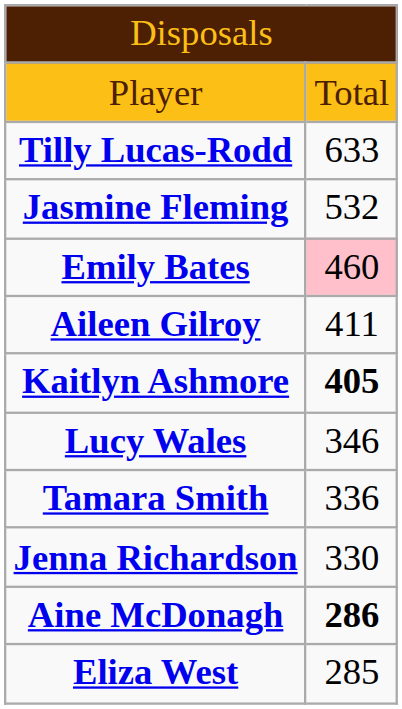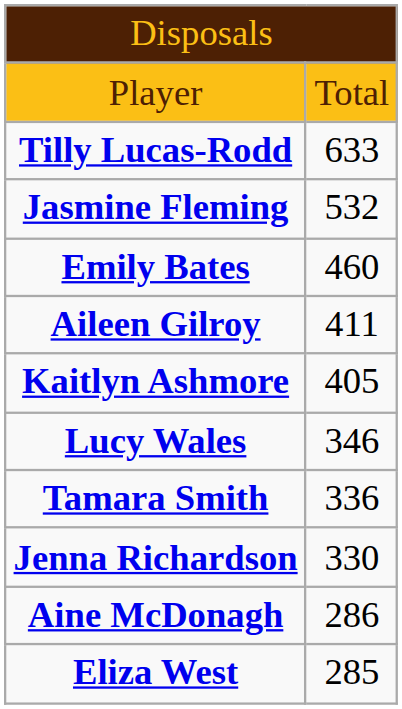(352, 265) pink background -> (352, 265) no background
(352, 382) bold -> (352, 382) normal
(352, 614) bold -> (352, 614) normal
